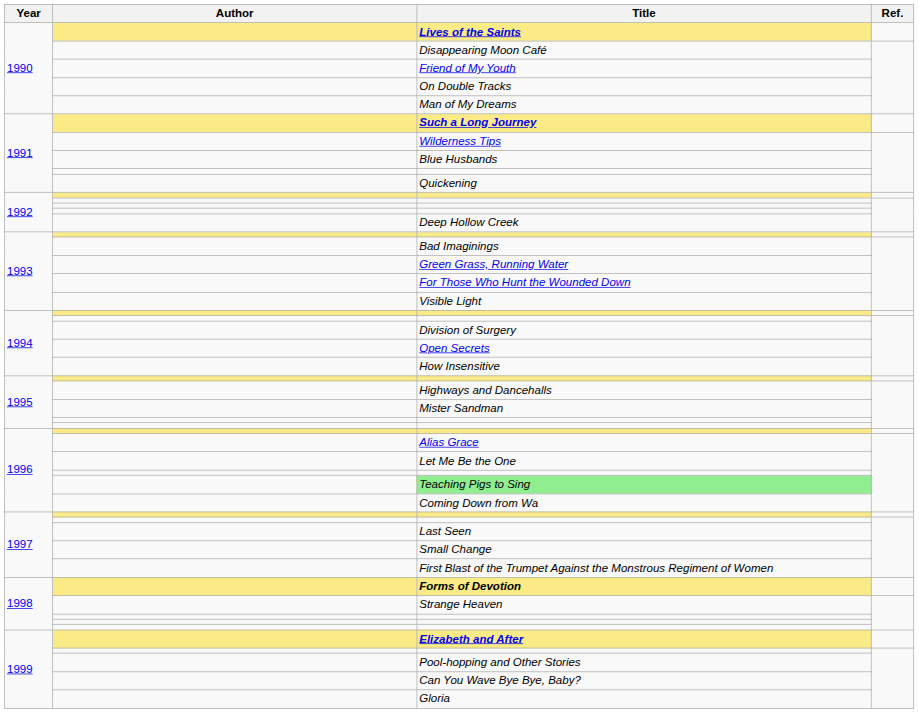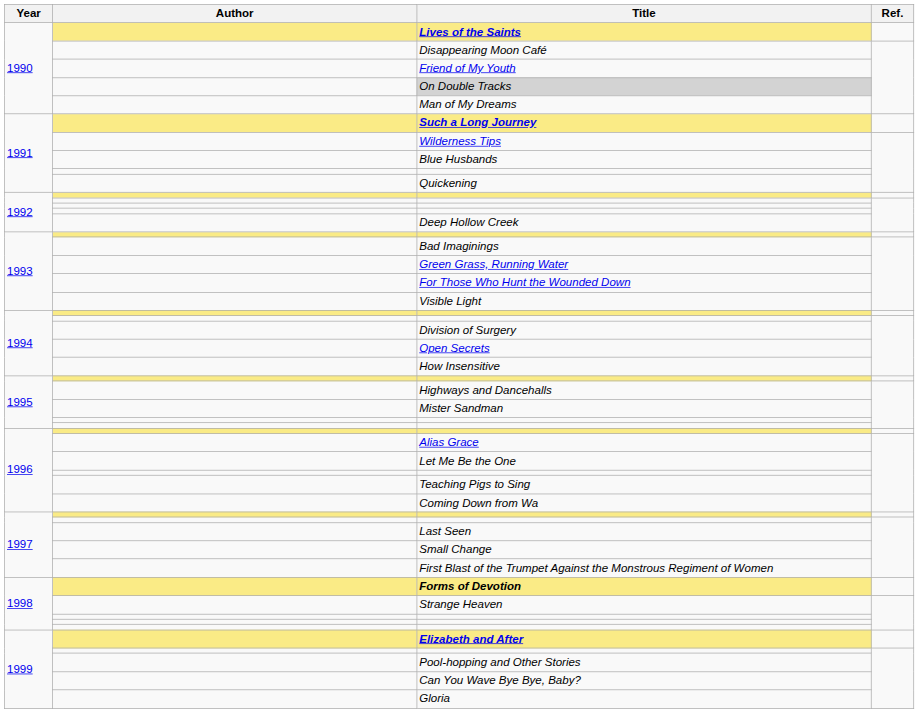(465, 86) no background -> (465, 86) lightgrey background
(475, 484) lightgreen background -> (475, 484) no background
